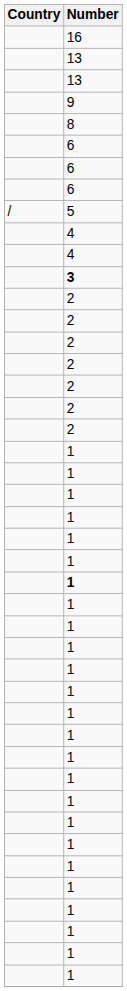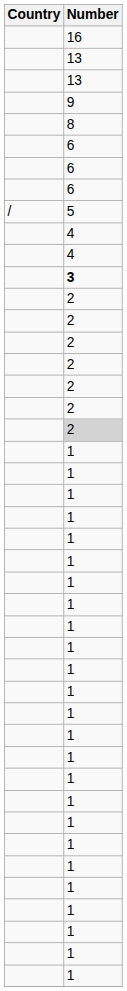(71, 430) no background -> (71, 430) lightgrey background
(71, 582) bold -> (71, 582) normal
